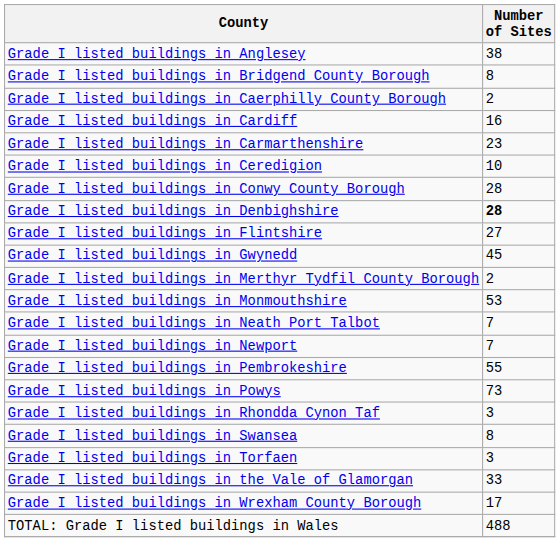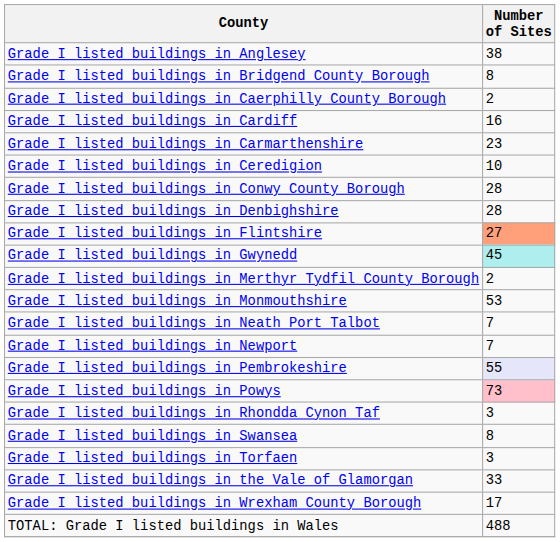(494, 211) bold -> (494, 211) normal
(494, 234) no background -> (494, 234) lightsalmon background
(494, 256) no background -> (494, 256) paleturquoise background
(494, 369) no background -> (494, 369) lavender background
(494, 391) no background -> (494, 391) pink background
